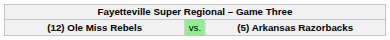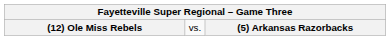(195, 27) lightgreen background -> (195, 27) no background
